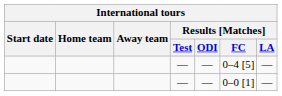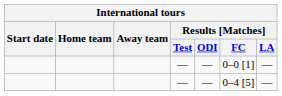(238, 64) 0–4 [5] -> (238, 64) 0–0 [1]
(238, 82) 0–0 [1] -> (238, 82) 0–4 [5]
